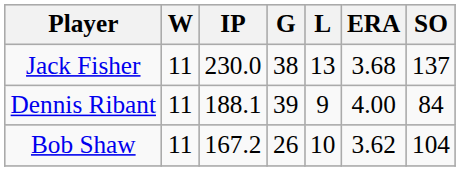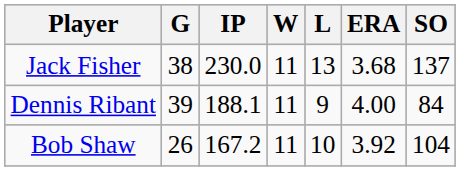columns swapped: (286, 24) <-> (180, 24)
(374, 144) 3.62 -> (374, 144) 3.92
